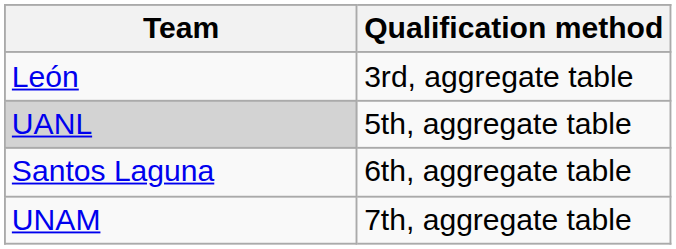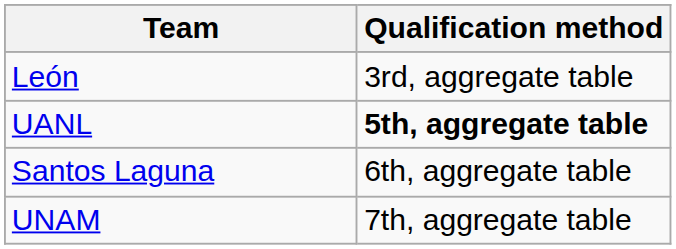(52, 123) lightgrey background -> (52, 123) no background
(498, 123) normal -> (506, 123) bold
